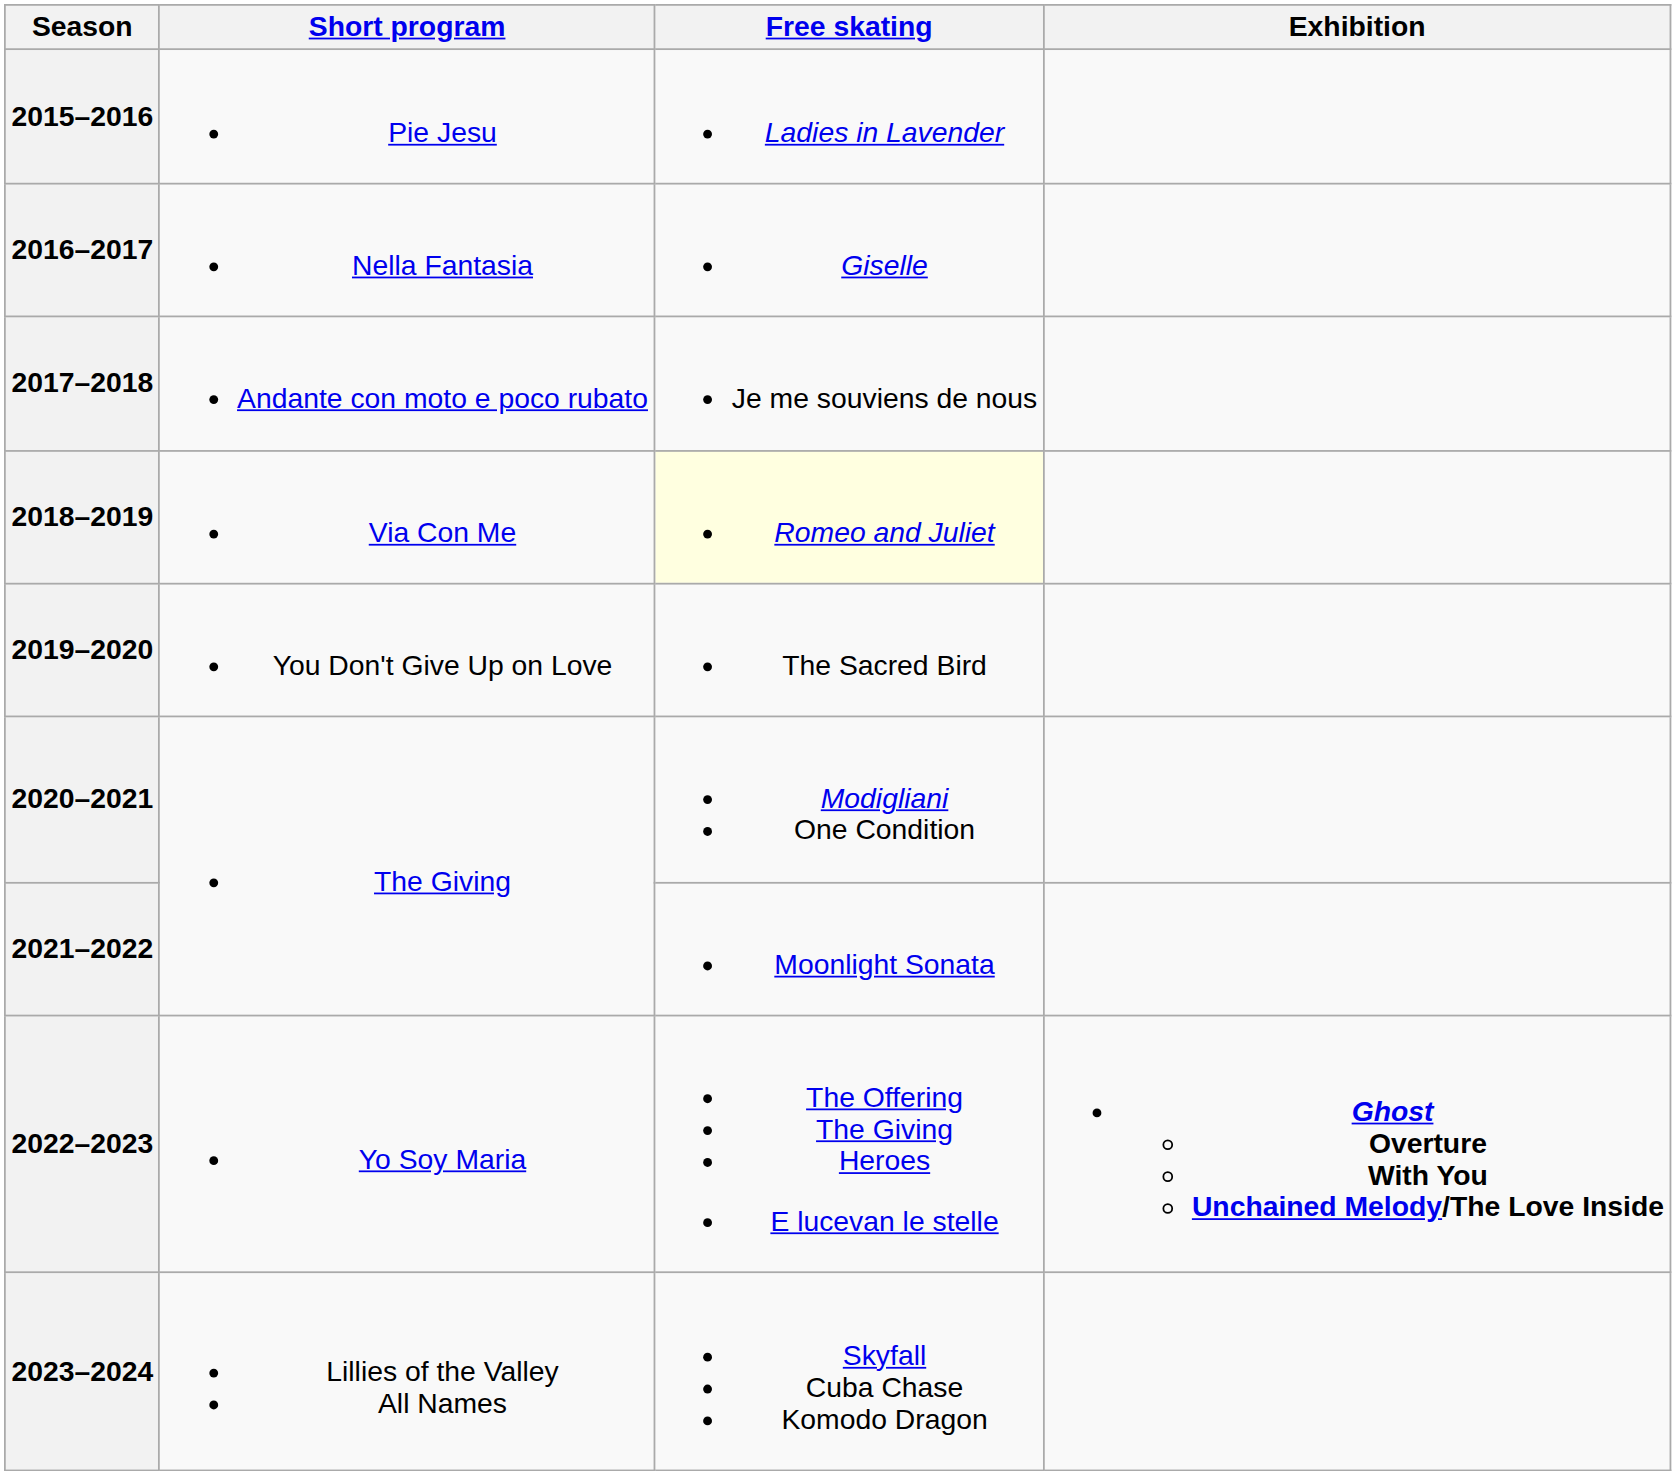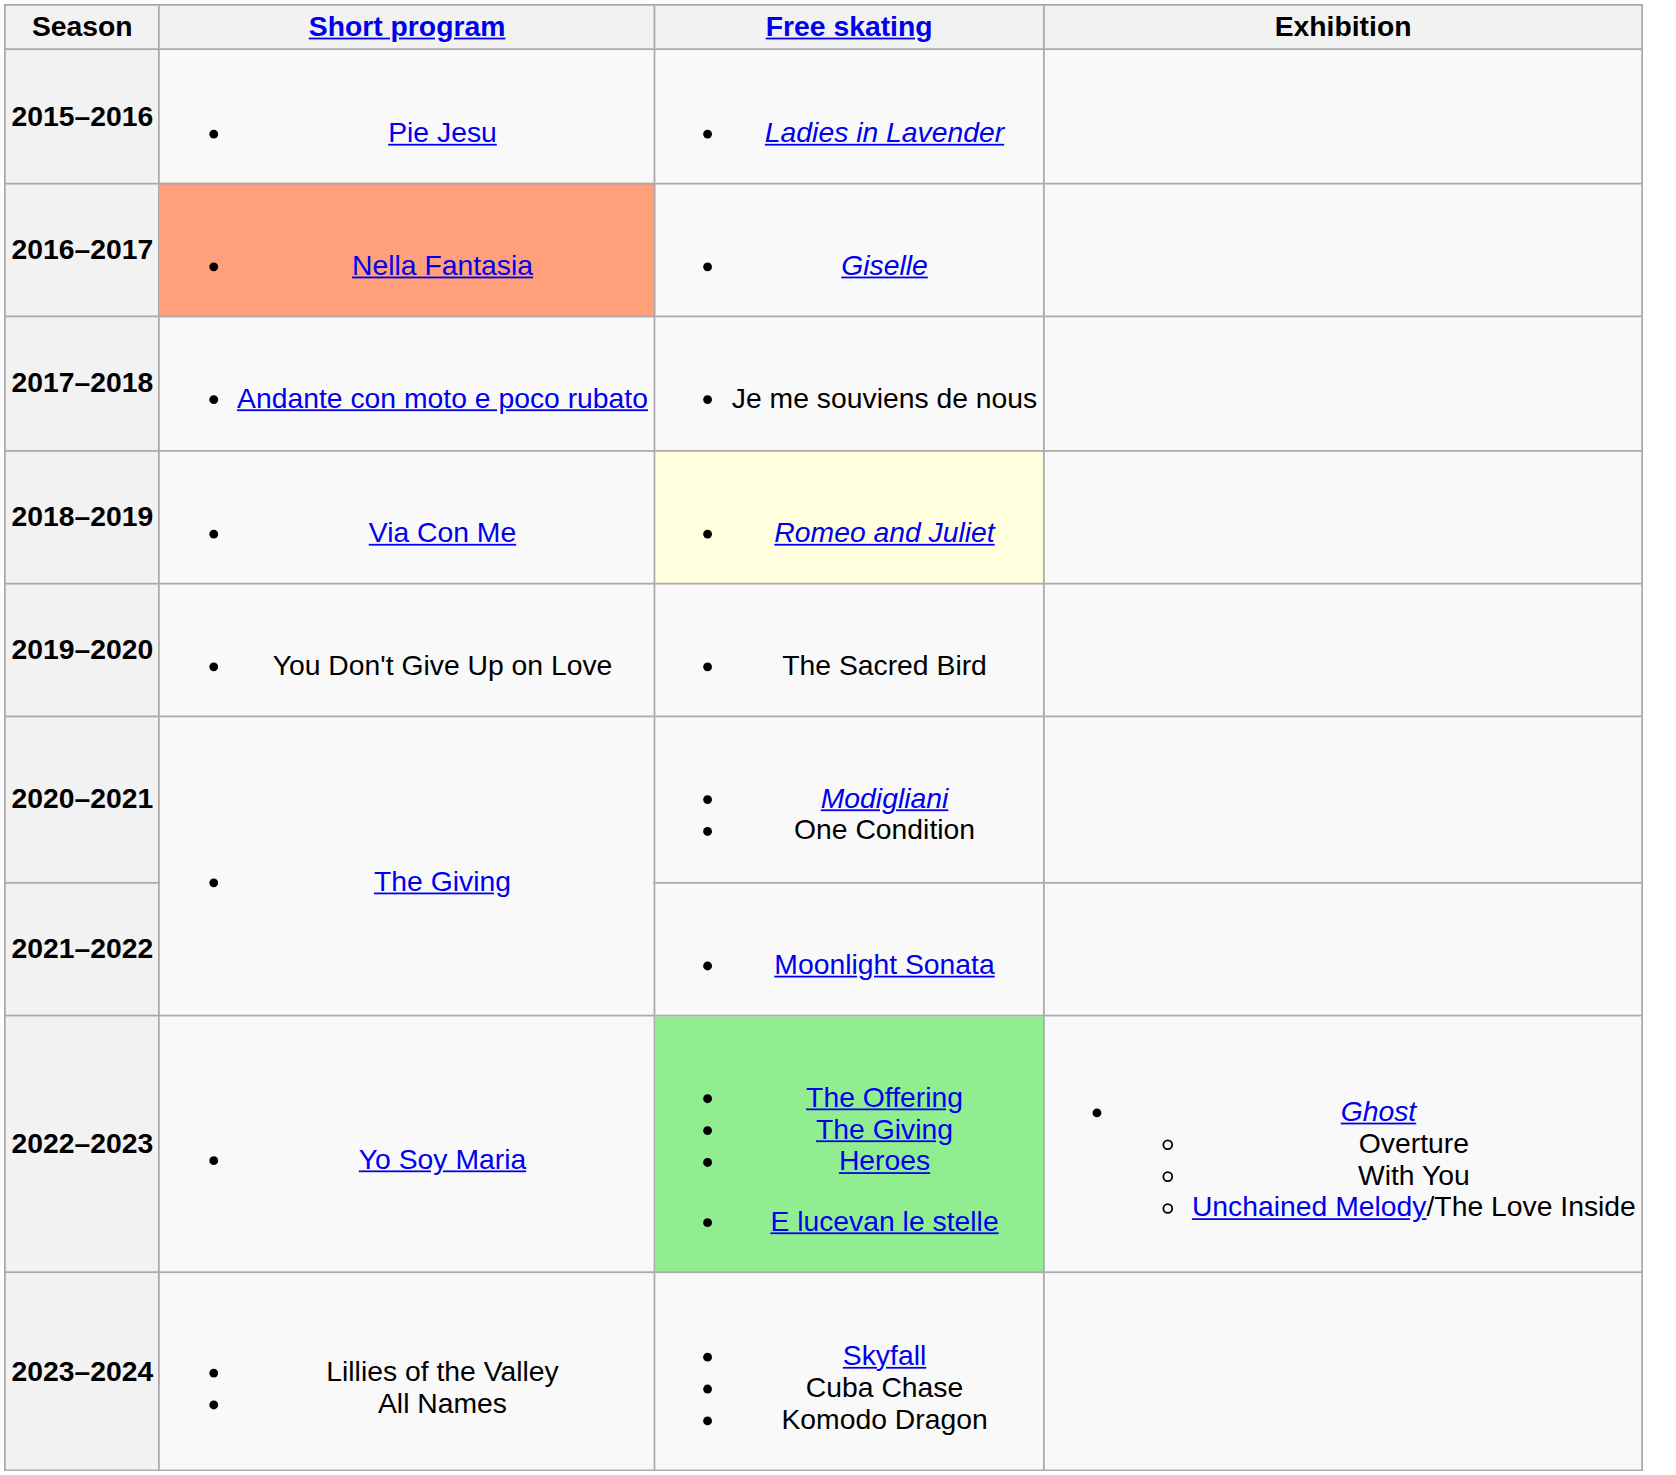(407, 266) no background -> (407, 266) lightsalmon background
(849, 1160) no background -> (849, 1160) lightgreen background
(1357, 1160) bold -> (1343, 1160) normal
